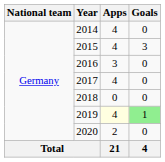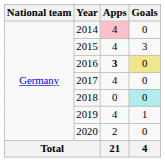(115, 30) no background -> (115, 30) pink background
(115, 64) normal -> (115, 64) bold
(145, 64) no background -> (145, 64) khaki background
(145, 98) no background -> (145, 98) paleturquoise background
(115, 115) lightyellow background -> (115, 115) no background
(145, 115) lightgreen background -> (145, 115) no background
